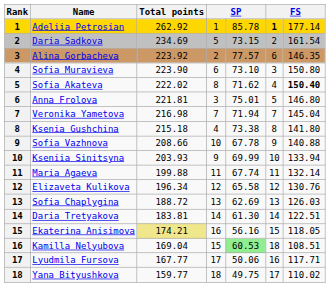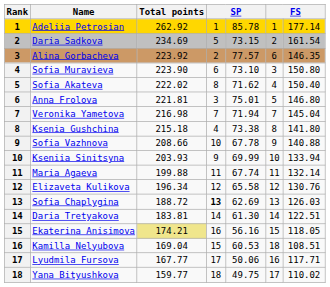(274, 26) bold -> (274, 26) normal
(304, 85) bold -> (304, 85) normal
(216, 202) normal -> (216, 202) bold
(246, 246) lightgreen background -> (246, 246) no background
